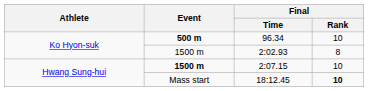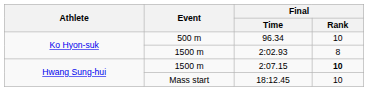(189, 39) bold -> (189, 39) normal
(189, 66) bold -> (189, 66) normal
(338, 66) normal -> (338, 66) bold
(338, 80) bold -> (338, 80) normal
